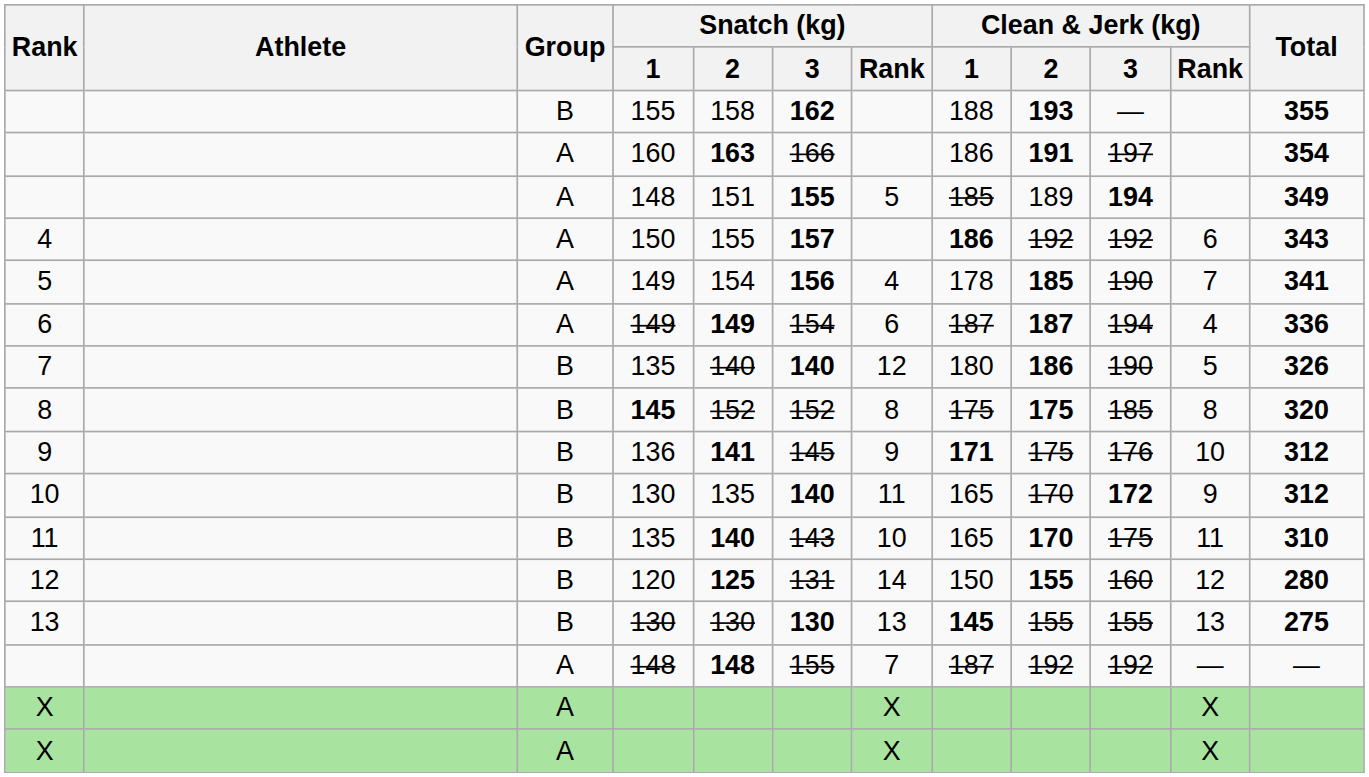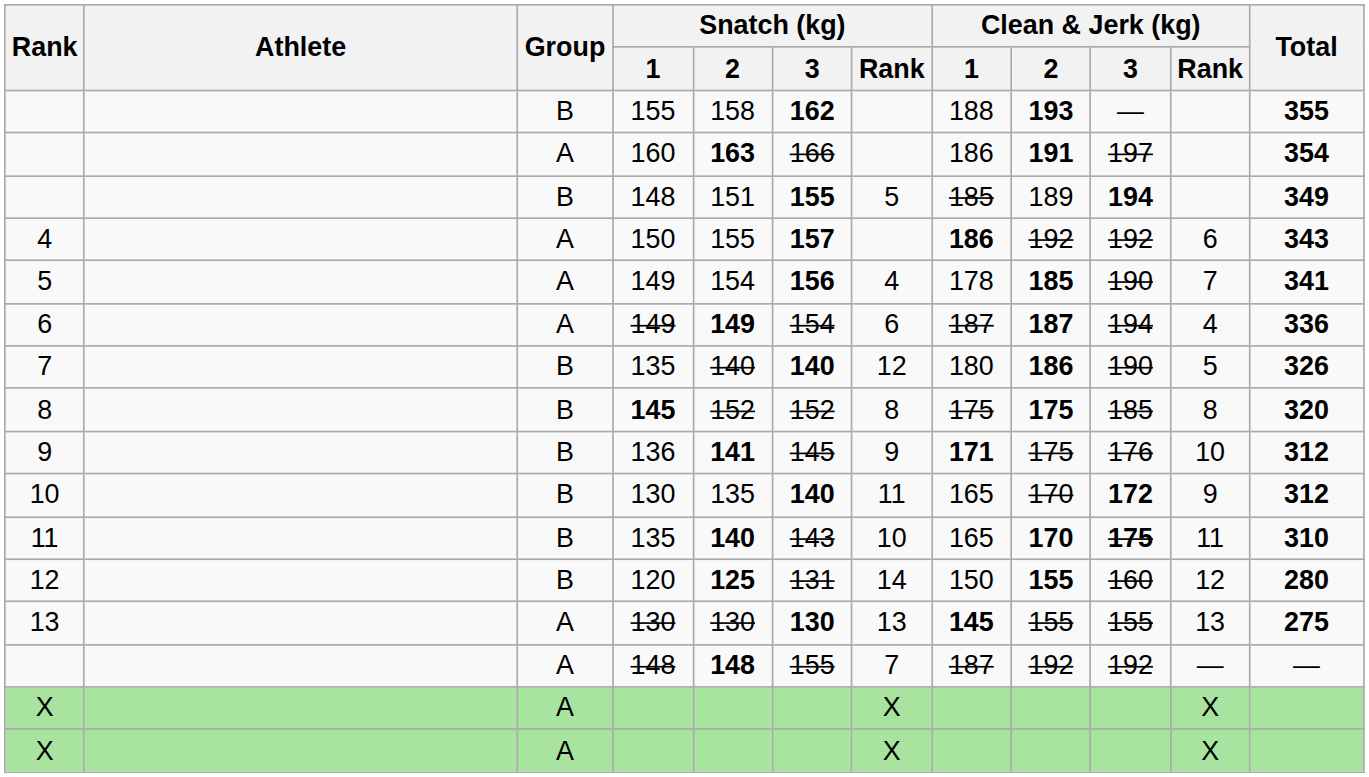(565, 196) A -> (565, 196) B
(1131, 537) normal -> (1131, 537) bold
(565, 622) B -> (565, 622) A
